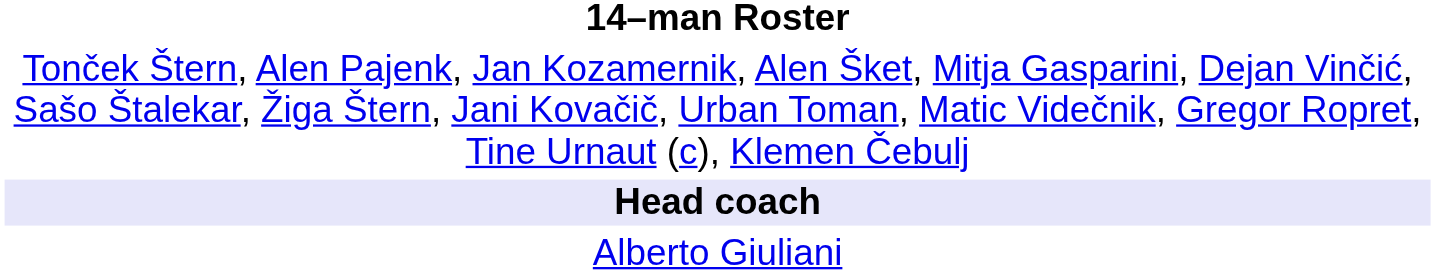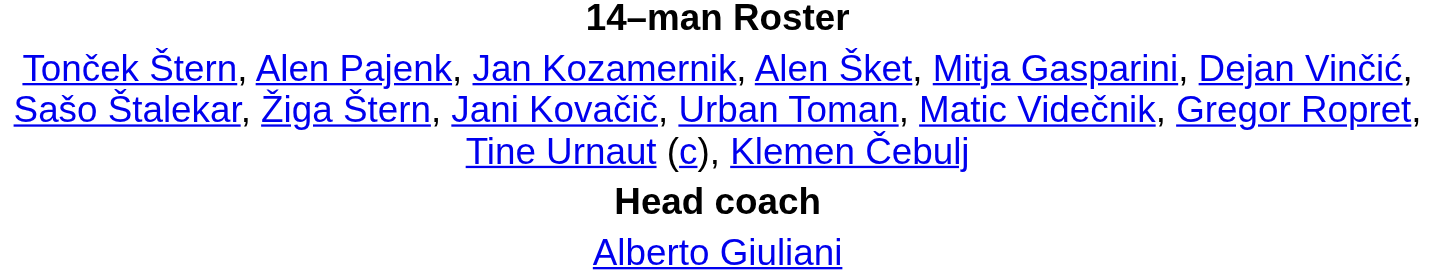(718, 201) lavender background -> (718, 201) no background
